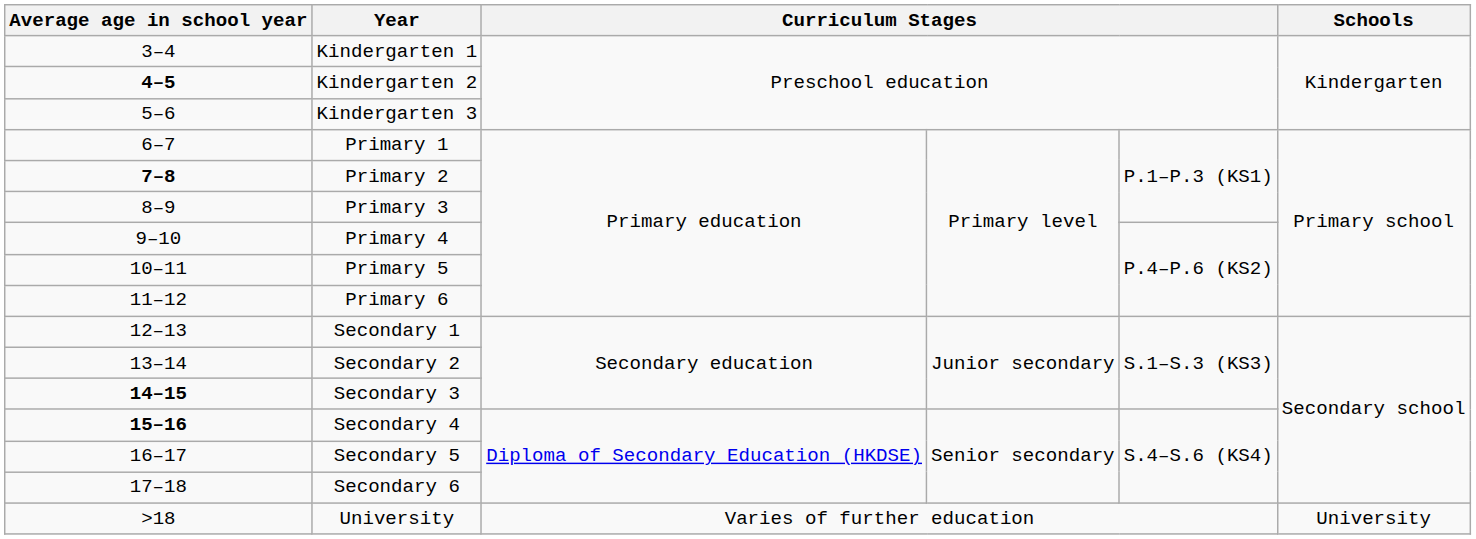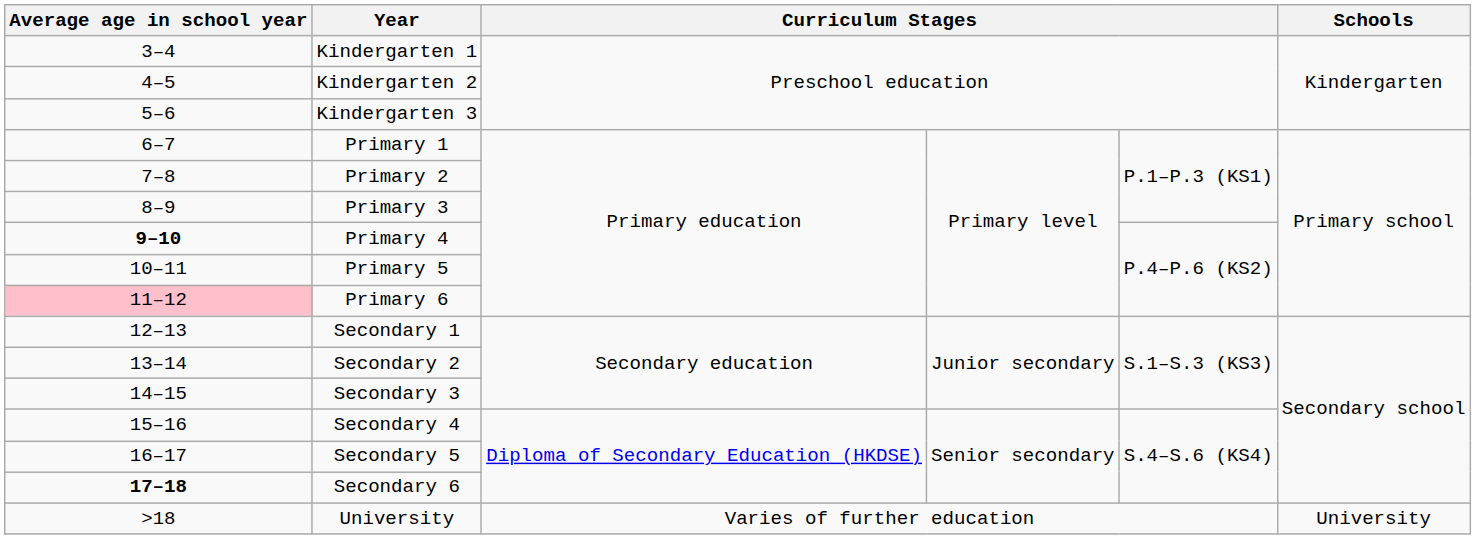(158, 83) bold -> (158, 83) normal
(158, 176) bold -> (158, 176) normal
(158, 238) normal -> (158, 238) bold
(158, 301) no background -> (158, 301) pink background
(158, 394) bold -> (158, 394) normal
(158, 425) bold -> (158, 425) normal
(158, 487) normal -> (158, 487) bold
